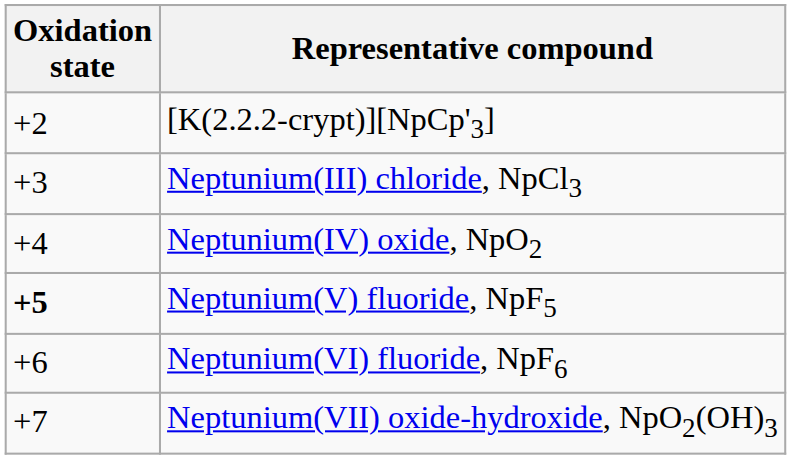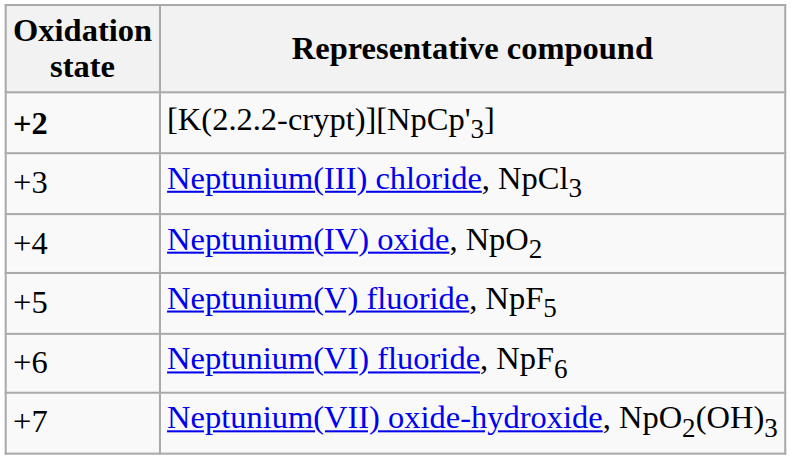(30, 122) normal -> (30, 122) bold
(30, 302) bold -> (30, 302) normal
